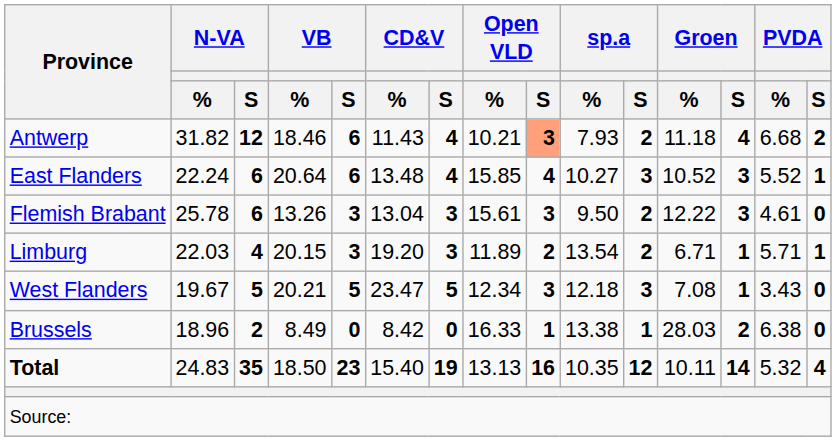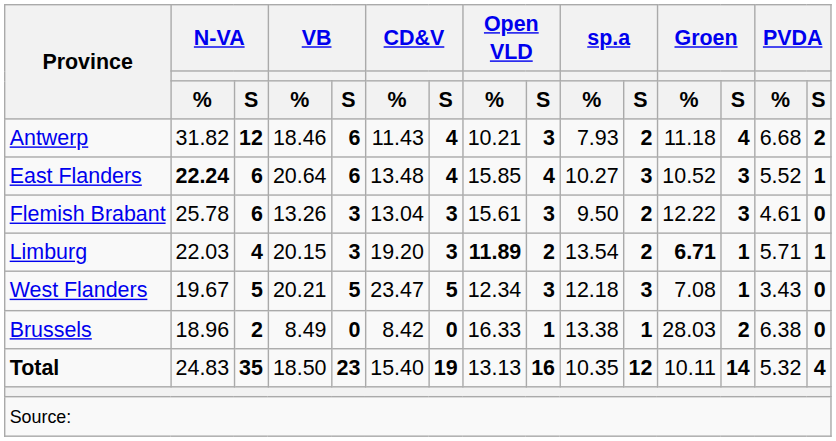(549, 138) lightsalmon background -> (549, 138) no background
(202, 176) normal -> (202, 176) bold
(495, 252) normal -> (495, 252) bold
(695, 252) normal -> (695, 252) bold
